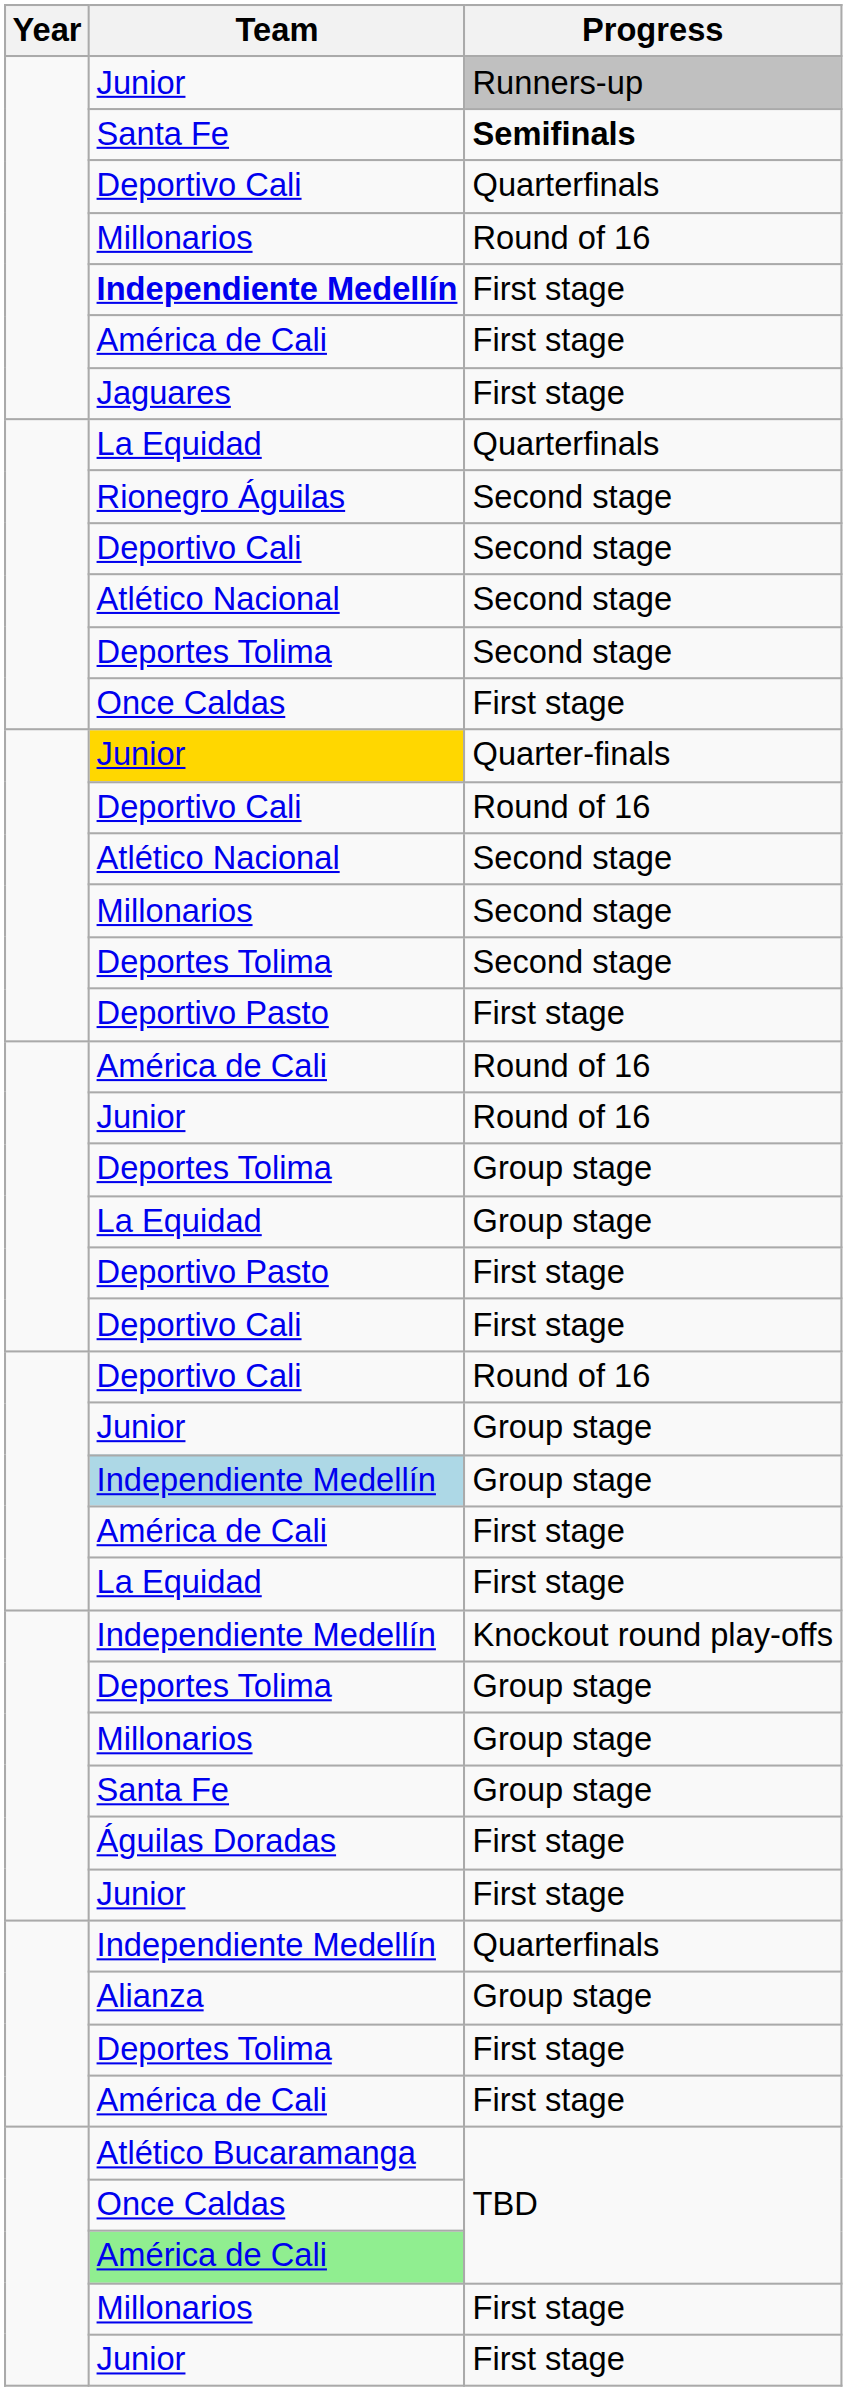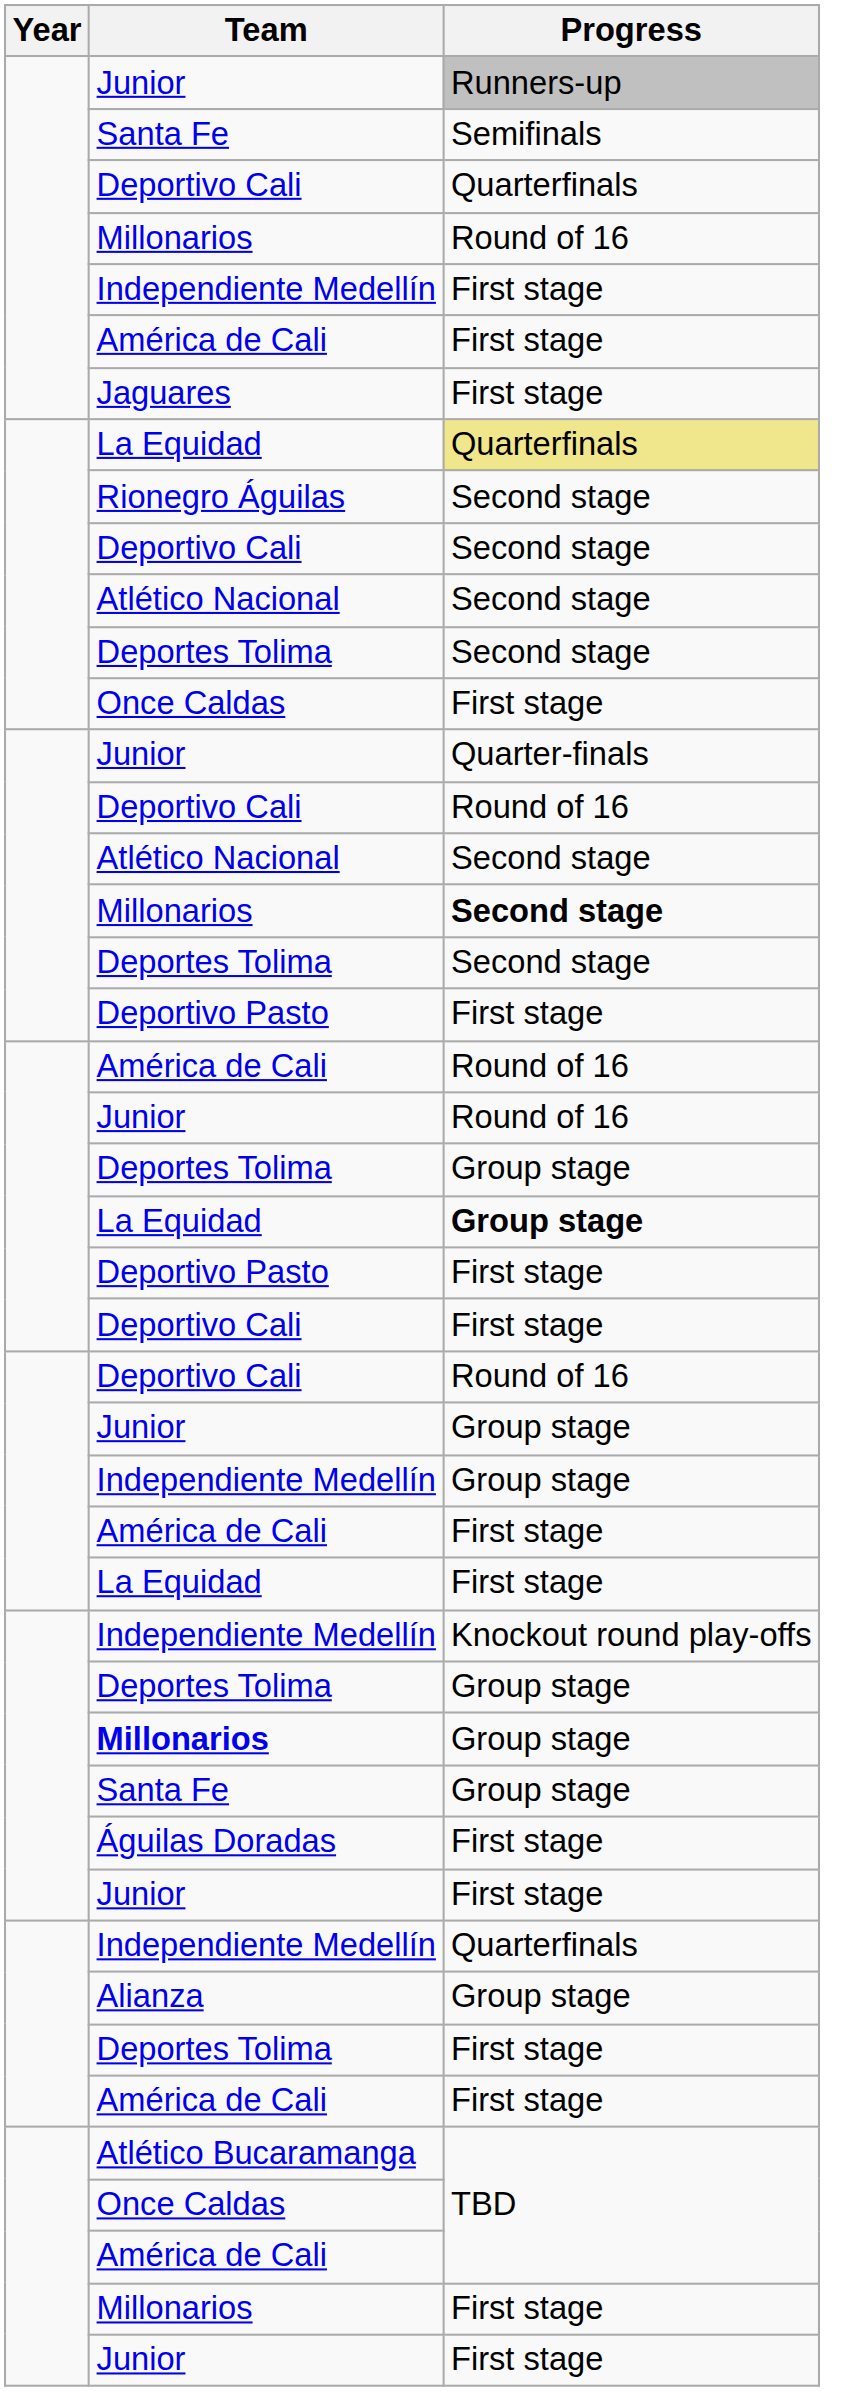(554, 133) bold -> (526, 133) normal
(277, 289) bold -> (266, 289) normal
(566, 444) no background -> (544, 444) khaki background
(141, 755) gold background -> (141, 755) no background
(572, 910) normal -> (557, 910) bold
(562, 1220) normal -> (547, 1220) bold
(266, 1479) lightblue background -> (266, 1479) no background
(175, 1738) normal -> (183, 1738) bold
(212, 2256) lightgreen background -> (212, 2256) no background
